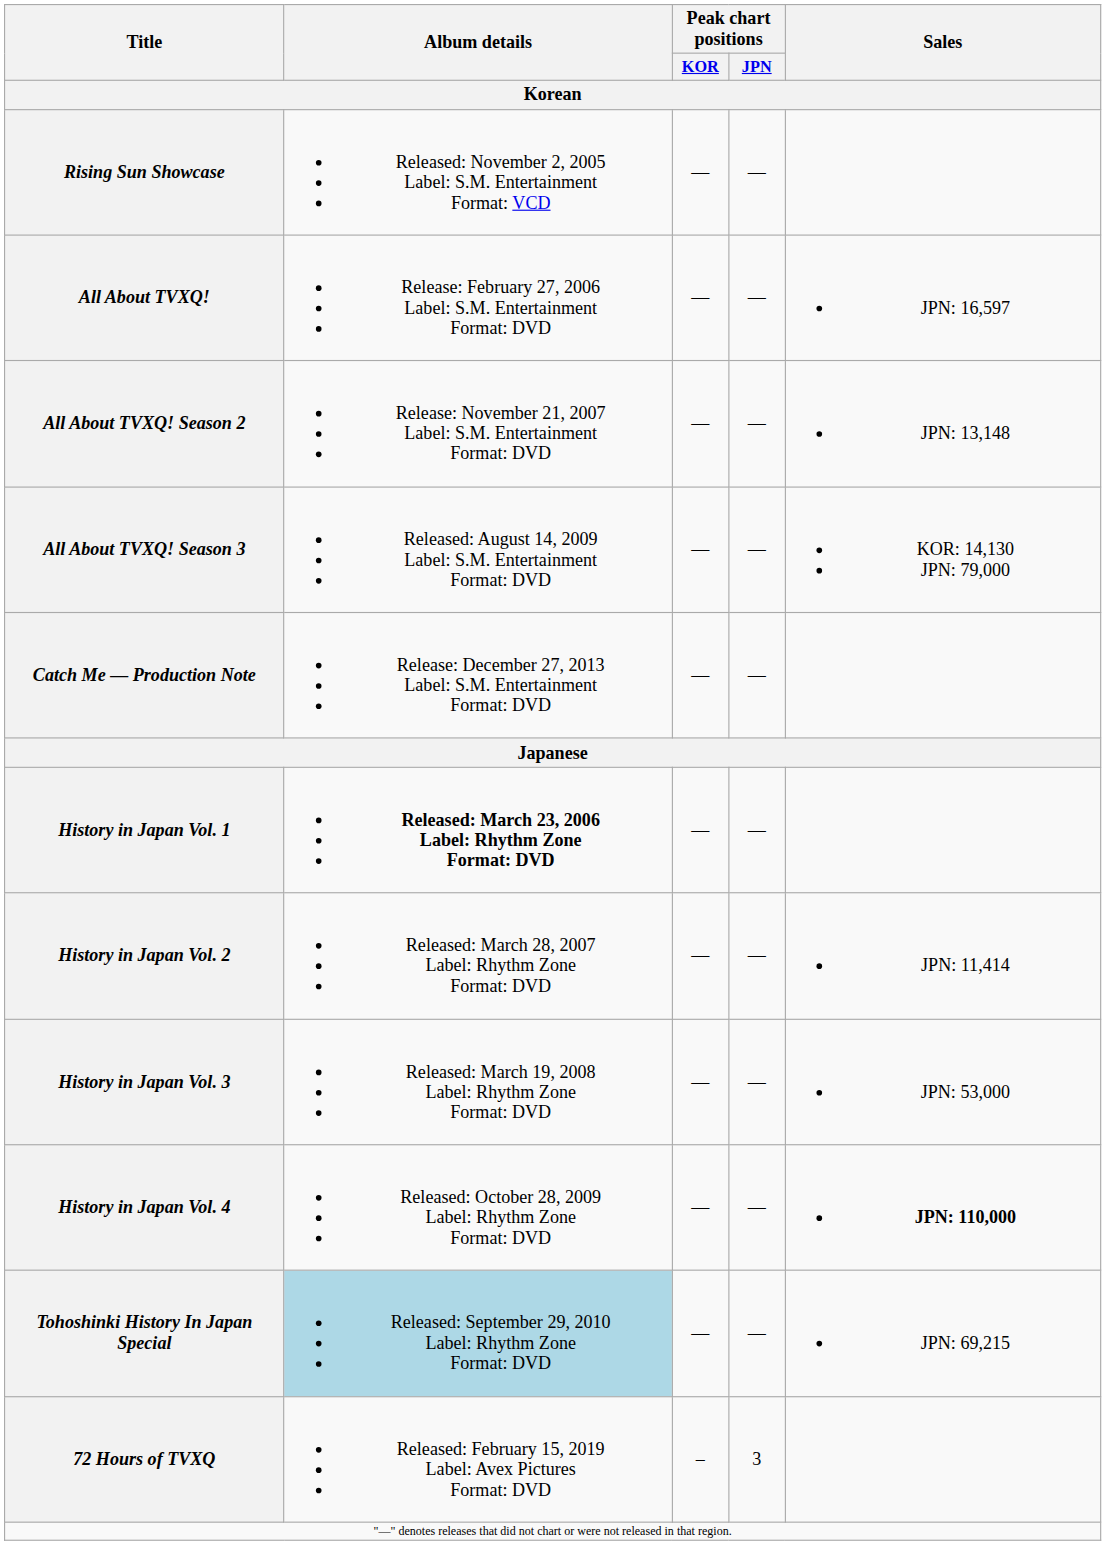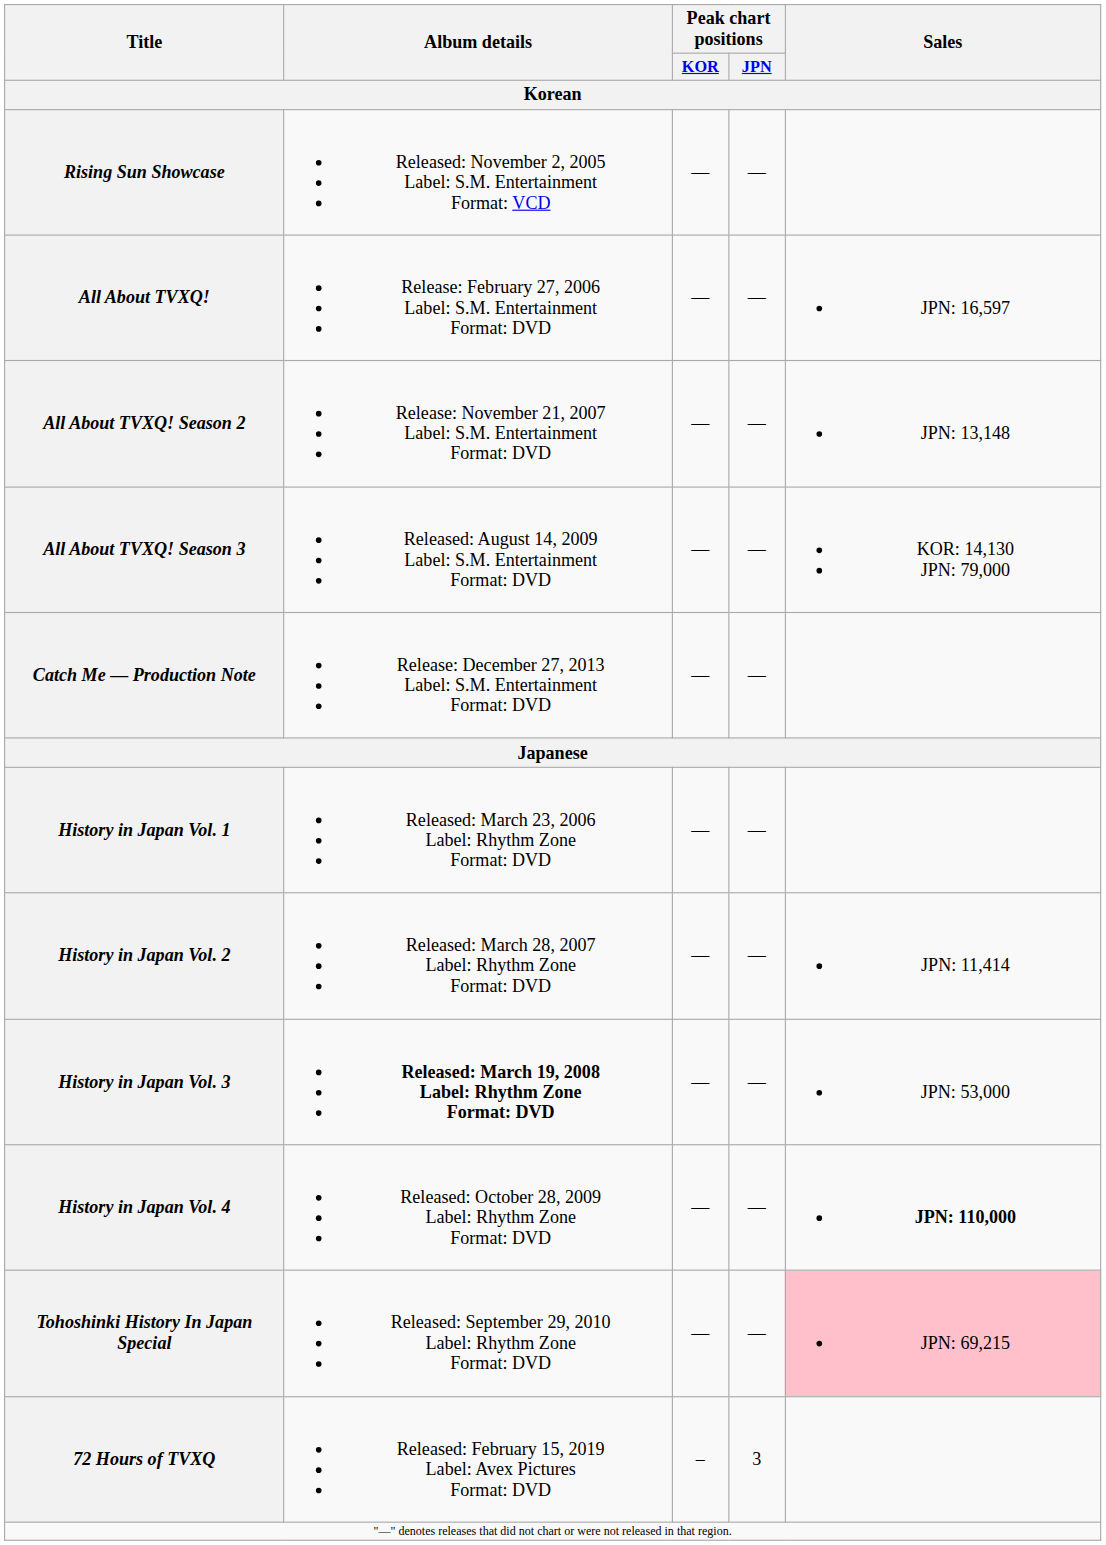(478, 840) bold -> (478, 840) normal
(478, 1092) normal -> (478, 1092) bold
(478, 1344) lightblue background -> (478, 1344) no background
(943, 1344) no background -> (943, 1344) pink background
